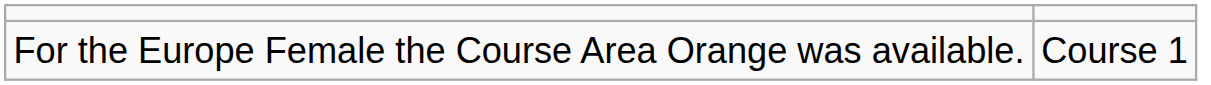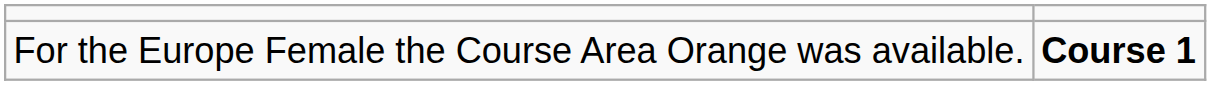(1115, 49) normal -> (1119, 49) bold
